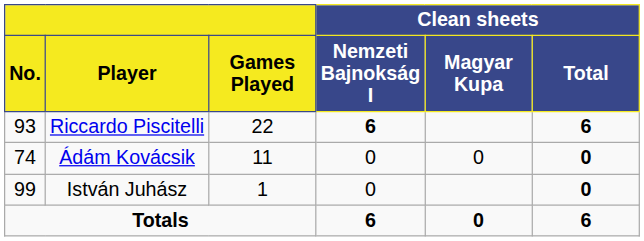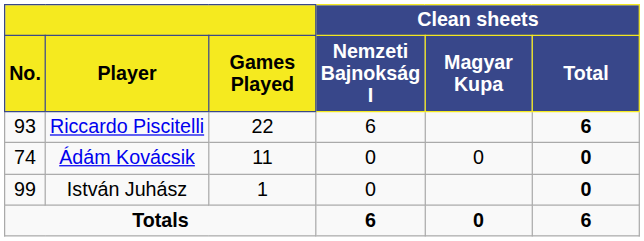(370, 126) bold -> (370, 126) normal
